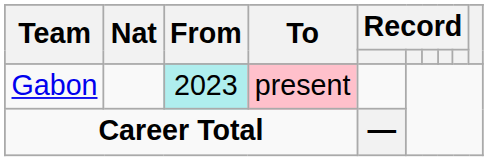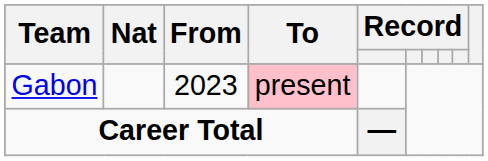(206, 85) paleturquoise background -> (206, 85) no background
